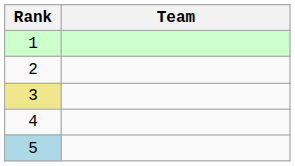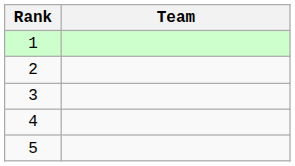(33, 96) khaki background -> (33, 96) no background
(33, 148) lightblue background -> (33, 148) no background
